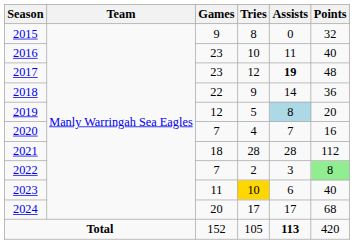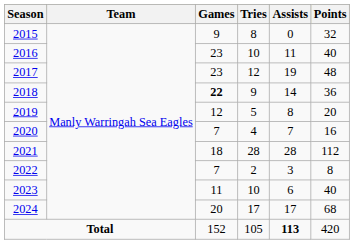(290, 72) bold -> (290, 72) normal
(216, 92) normal -> (216, 92) bold
(290, 111) lightblue background -> (290, 111) no background
(330, 170) lightgreen background -> (330, 170) no background
(254, 190) gold background -> (254, 190) no background
